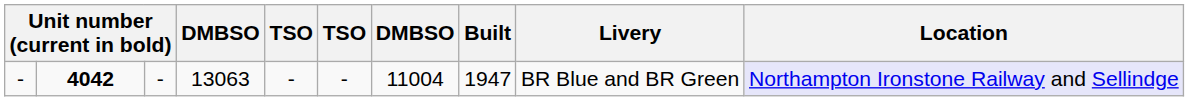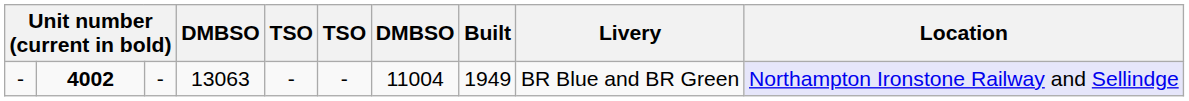(90, 78) 4042 -> (90, 78) 4002
(488, 78) 1947 -> (488, 78) 1949
